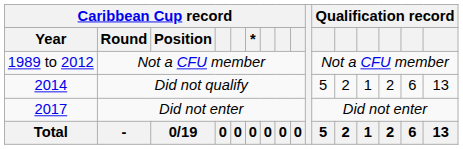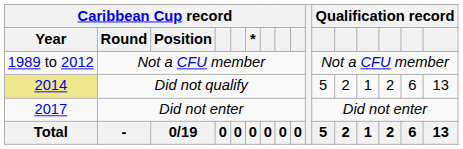(51, 86) no background -> (51, 86) khaki background
